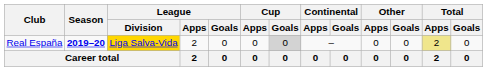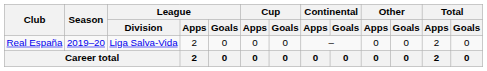(86, 43) bold -> (86, 43) normal
(144, 43) gold background -> (144, 43) no background
(285, 43) lightgrey background -> (285, 43) no background
(436, 43) khaki background -> (436, 43) no background
